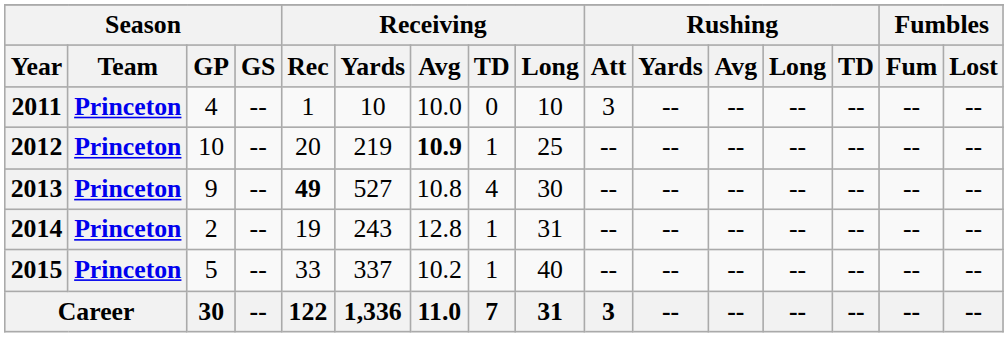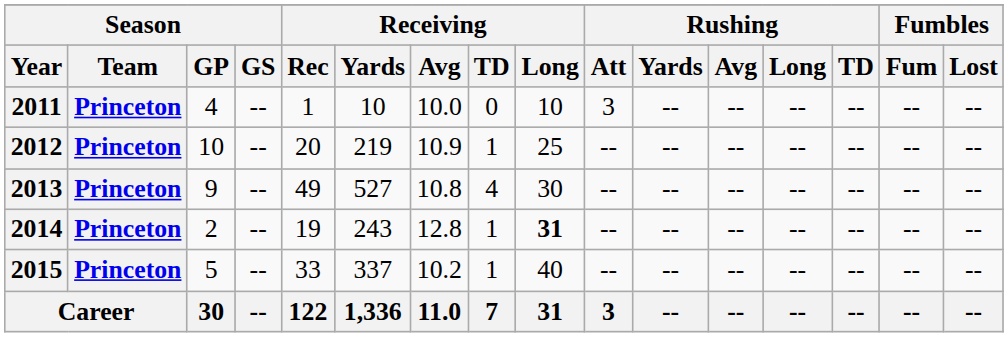(439, 147) bold -> (439, 147) normal
(308, 188) bold -> (308, 188) normal
(550, 229) normal -> (550, 229) bold
